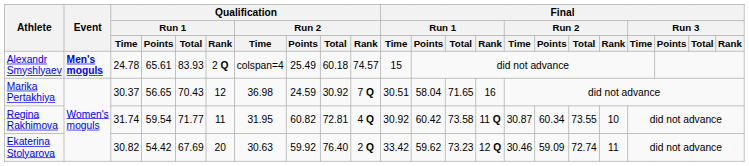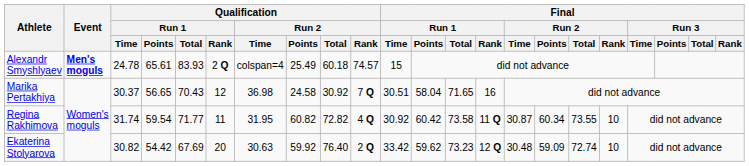(303, 93) 24.59 -> (303, 93) 24.58
(335, 120) 72.81 -> (335, 120) 72.82
(519, 148) 30.46 -> (519, 148) 30.48
(613, 148) 11 -> (613, 148) 10
